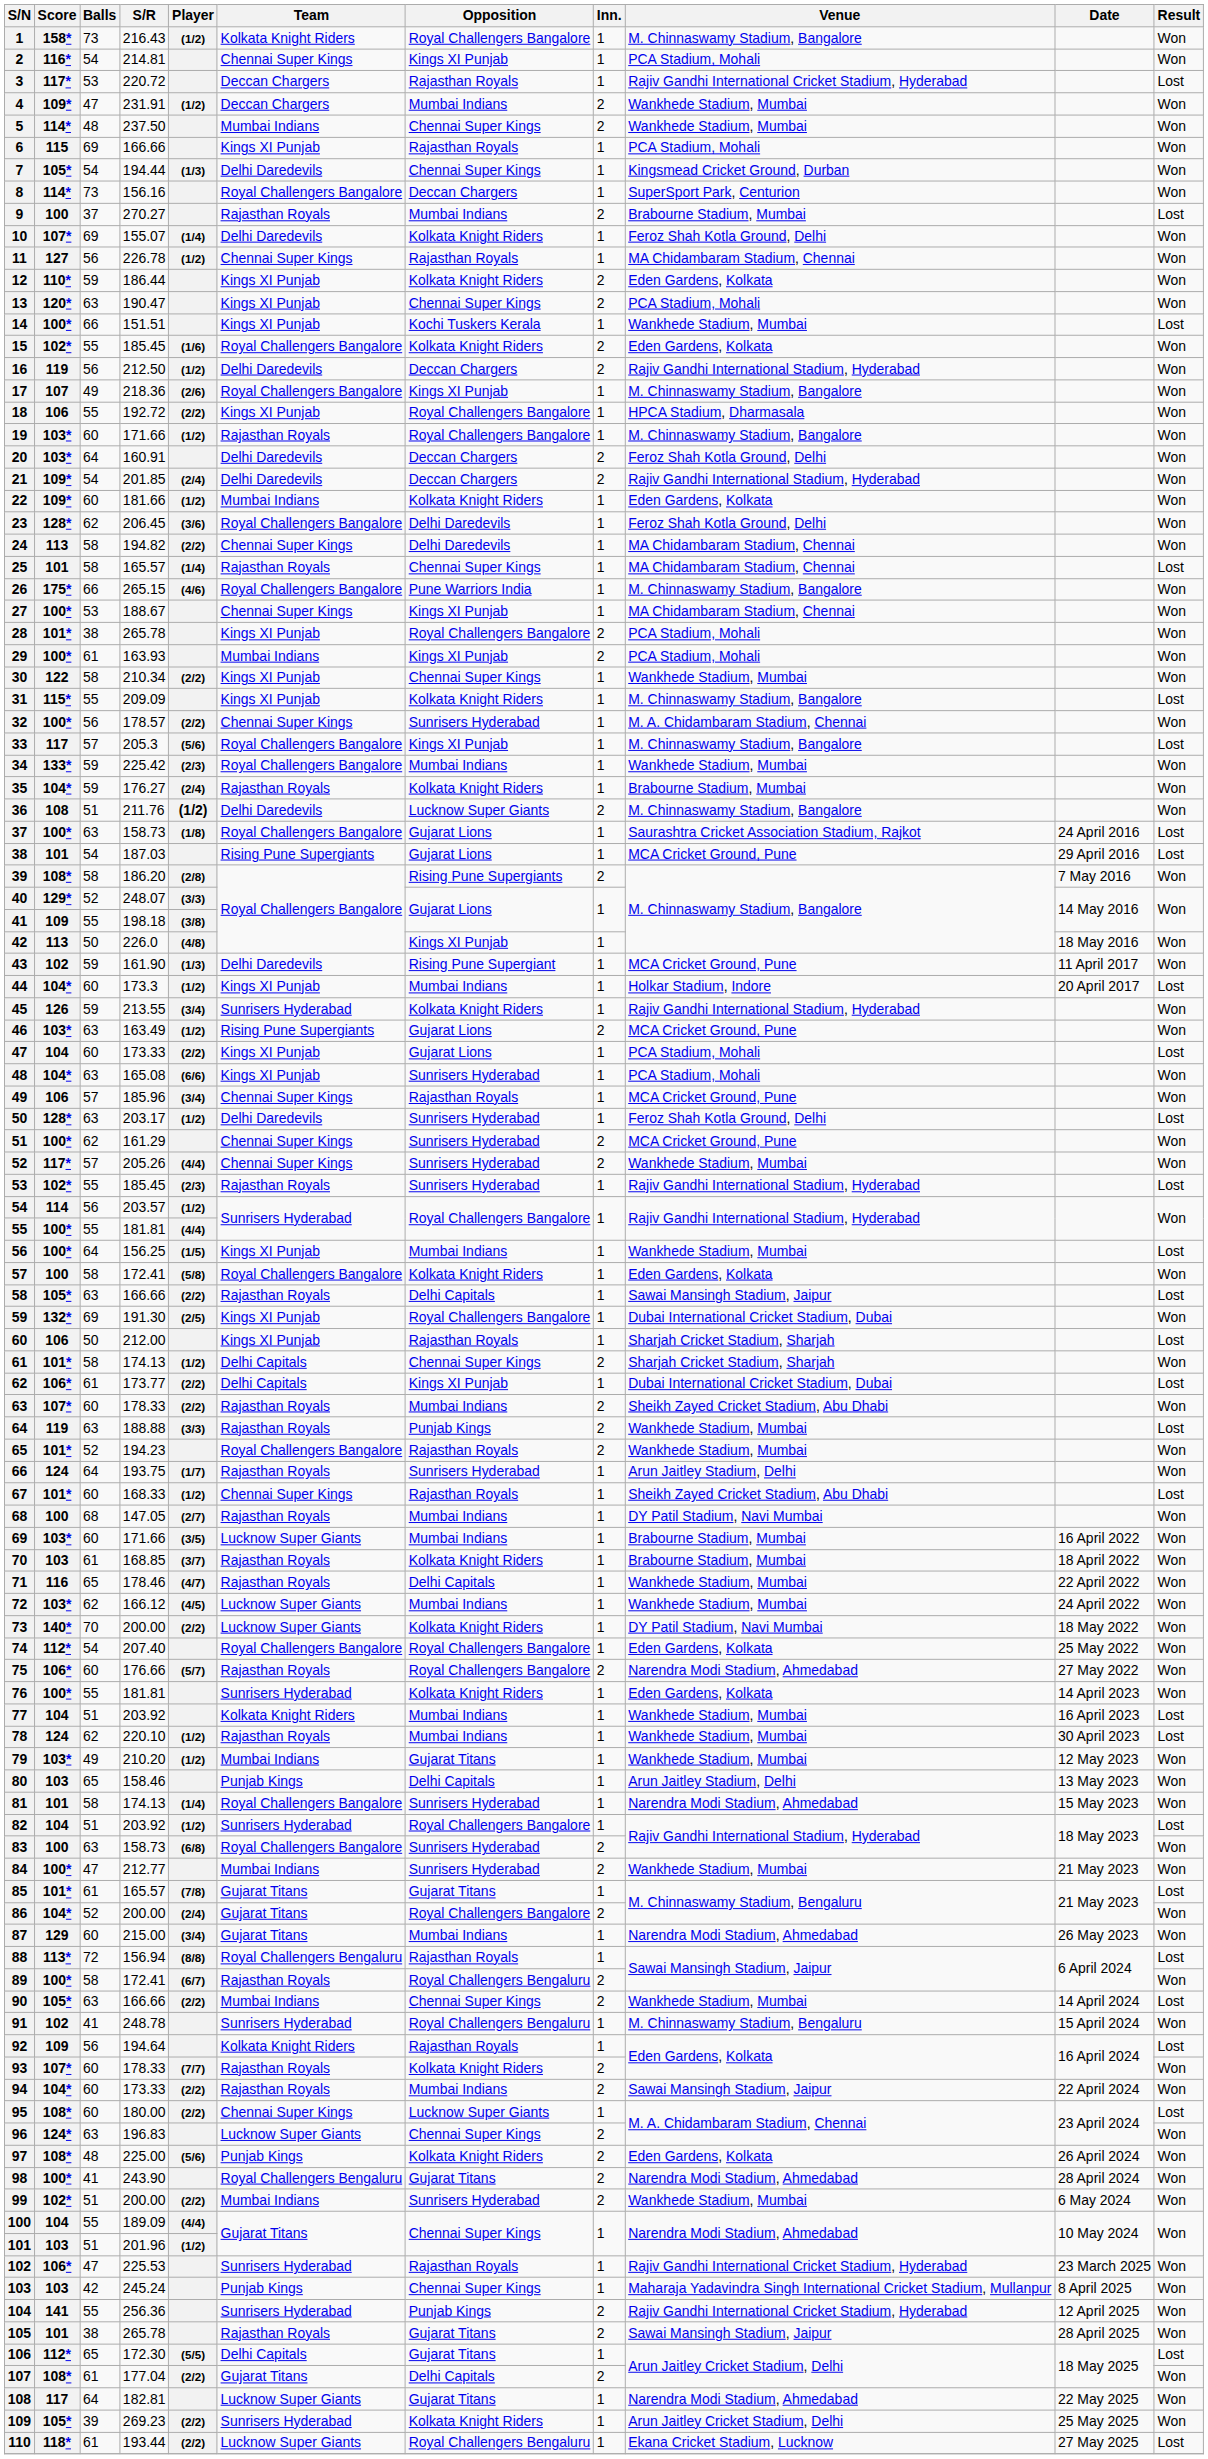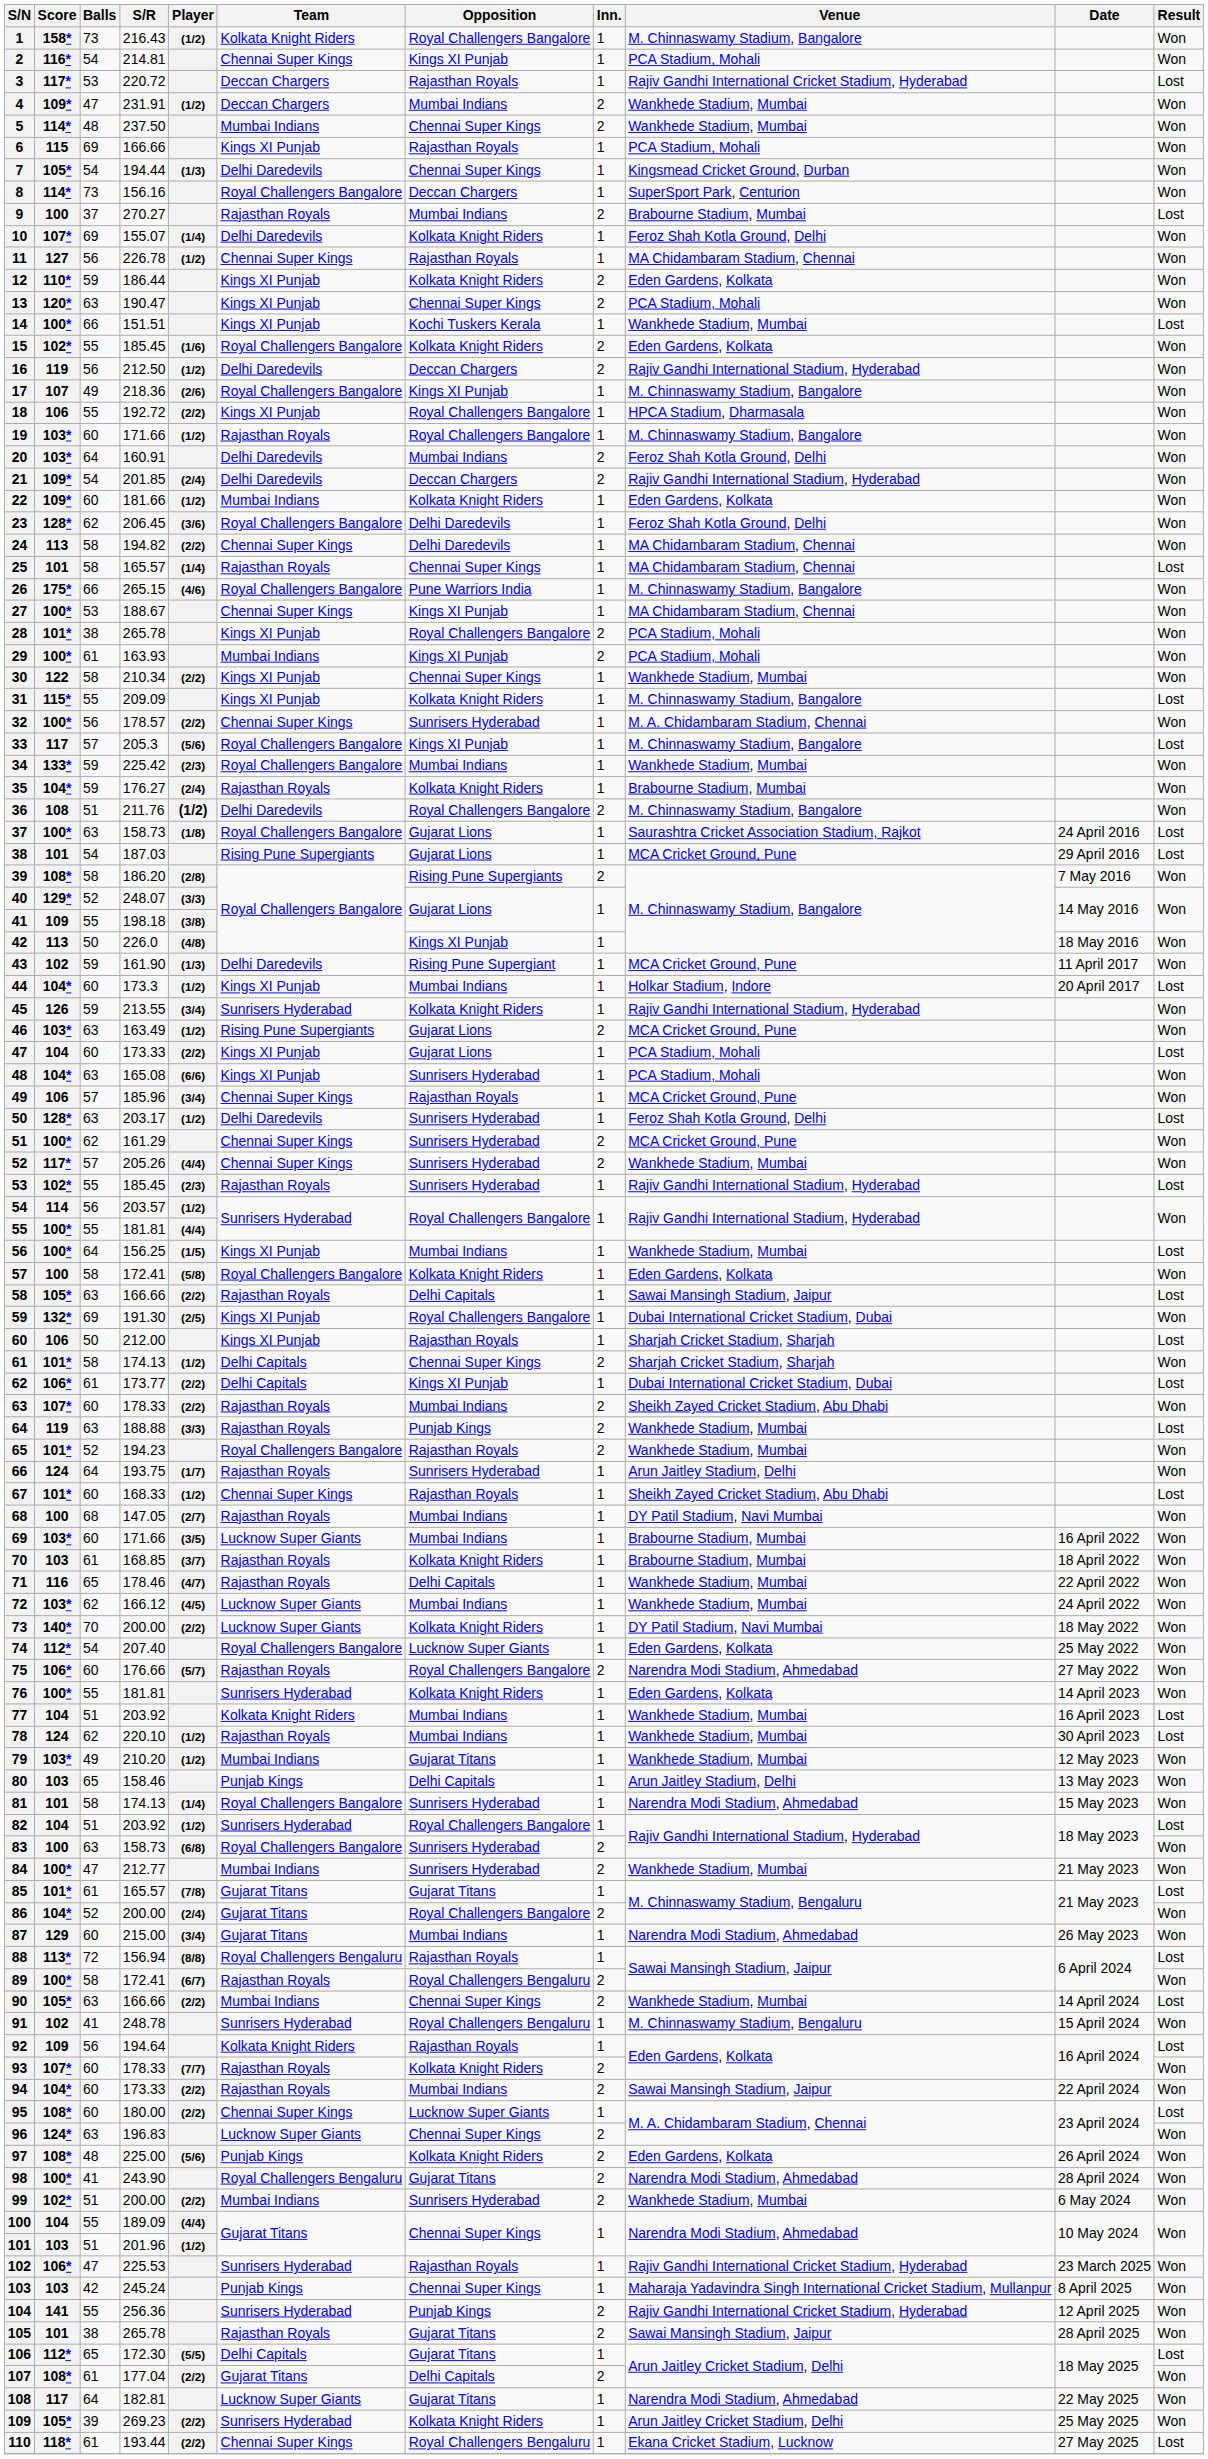(463, 457) Deccan Chargers -> (458, 457) Mumbai Indians
(479, 810) Lucknow Super Giants -> (500, 810) Royal Challengers Bangalore
(500, 1649) Royal Challengers Bangalore -> (479, 1649) Lucknow Super Giants
(291, 2443) Lucknow Super Giants -> (287, 2443) Chennai Super Kings
